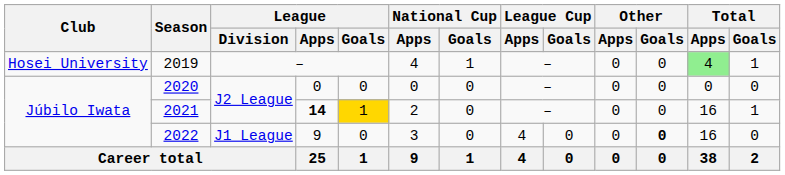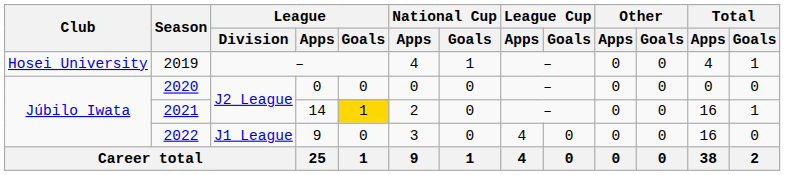(708, 64) lightgreen background -> (708, 64) no background
(317, 111) bold -> (317, 111) normal
(662, 135) bold -> (662, 135) normal
